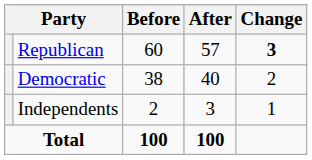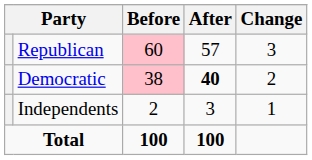(154, 49) no background -> (154, 49) pink background
(271, 49) bold -> (271, 49) normal
(154, 79) no background -> (154, 79) pink background
(210, 79) normal -> (210, 79) bold
